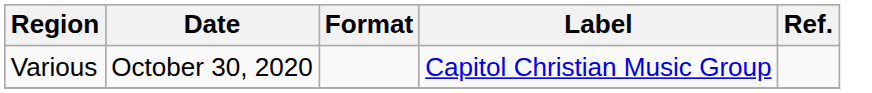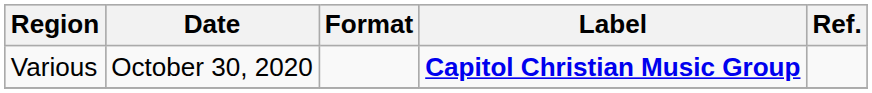(598, 66) normal -> (613, 66) bold
